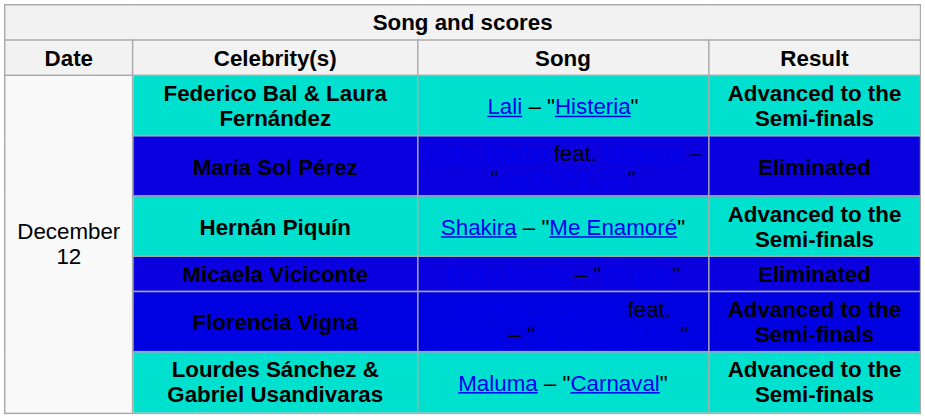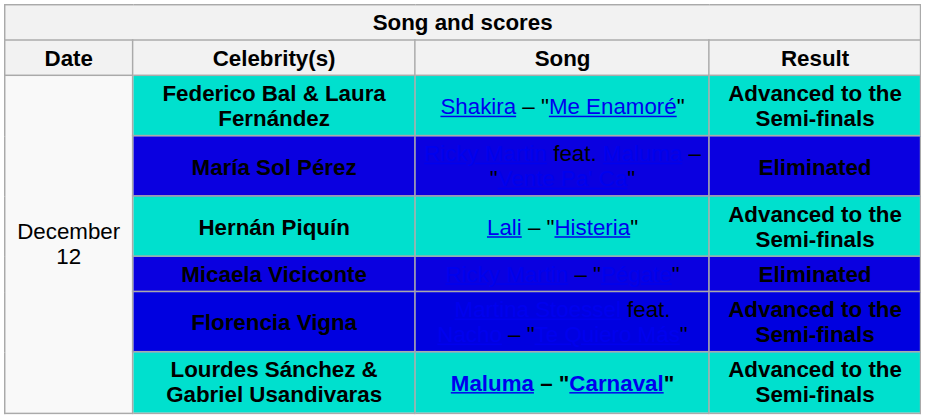(563, 106) Lali – "Histeria" -> (563, 106) Shakira – "Me Enamoré"
(563, 227) Shakira – "Me Enamoré" -> (563, 227) Lali – "Histeria"
(563, 383) normal -> (563, 383) bold
